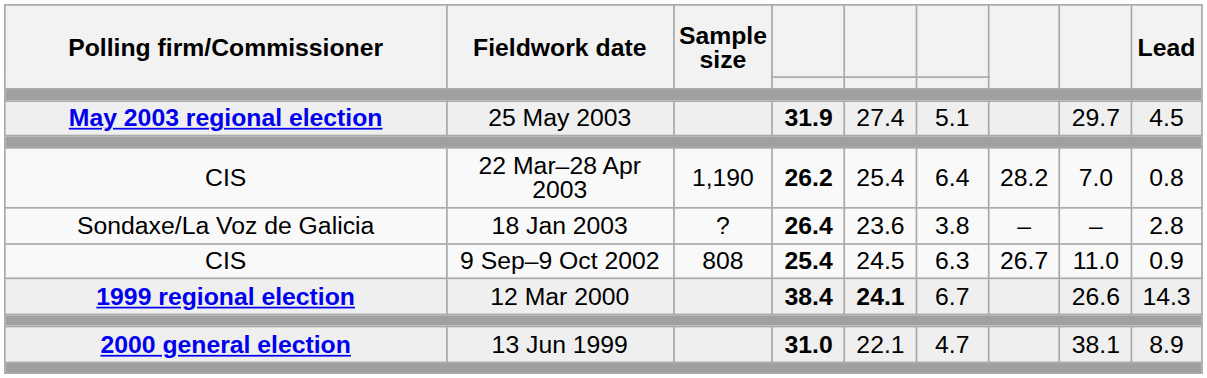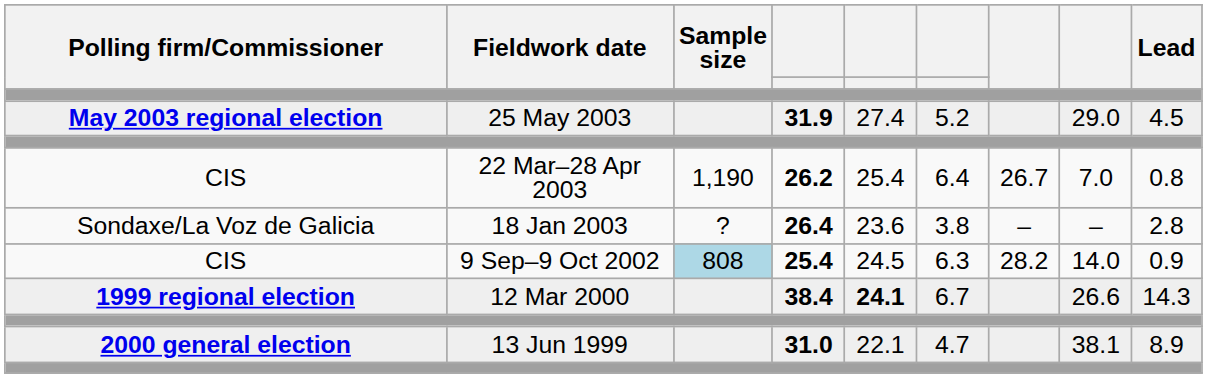(952, 119) 5.1 -> (952, 119) 5.2
(1096, 119) 29.7 -> (1096, 119) 29.0
(1024, 178) 28.2 -> (1024, 178) 26.7
(723, 261) no background -> (723, 261) lightblue background
(1024, 261) 26.7 -> (1024, 261) 28.2
(1096, 261) 11.0 -> (1096, 261) 14.0
